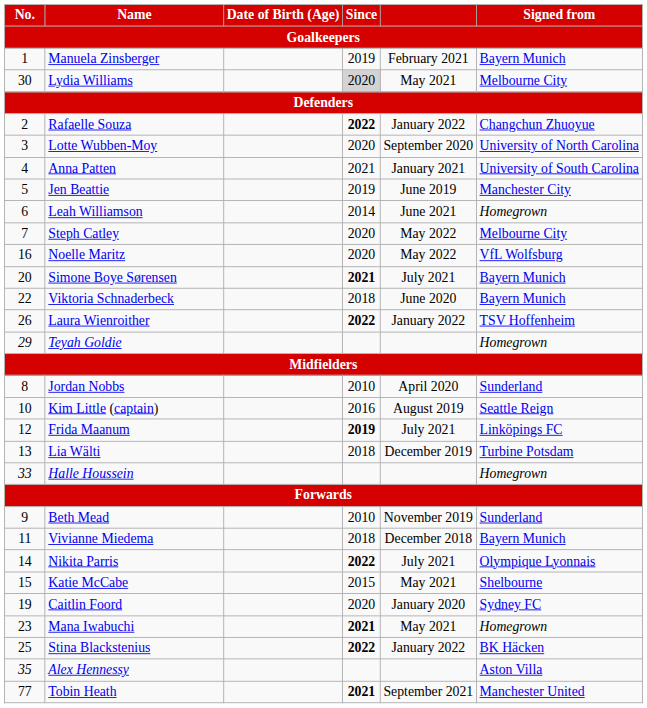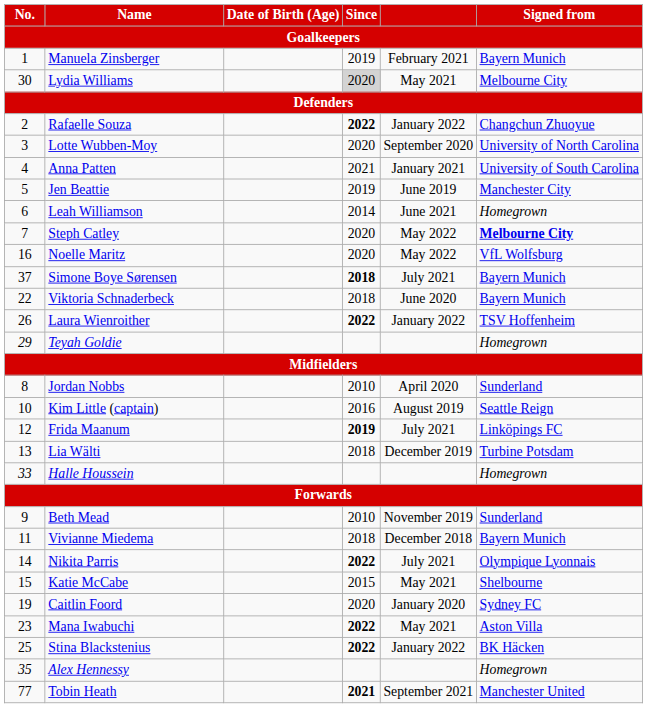(523, 233) normal -> (526, 233) bold
(25, 277) 20 -> (25, 277) 37
(361, 277) 2021 -> (361, 277) 2018
(361, 626) 2021 -> (361, 626) 2022
(513, 626) Homegrown -> (511, 626) Aston Villa
(511, 670) Aston Villa -> (513, 670) Homegrown
